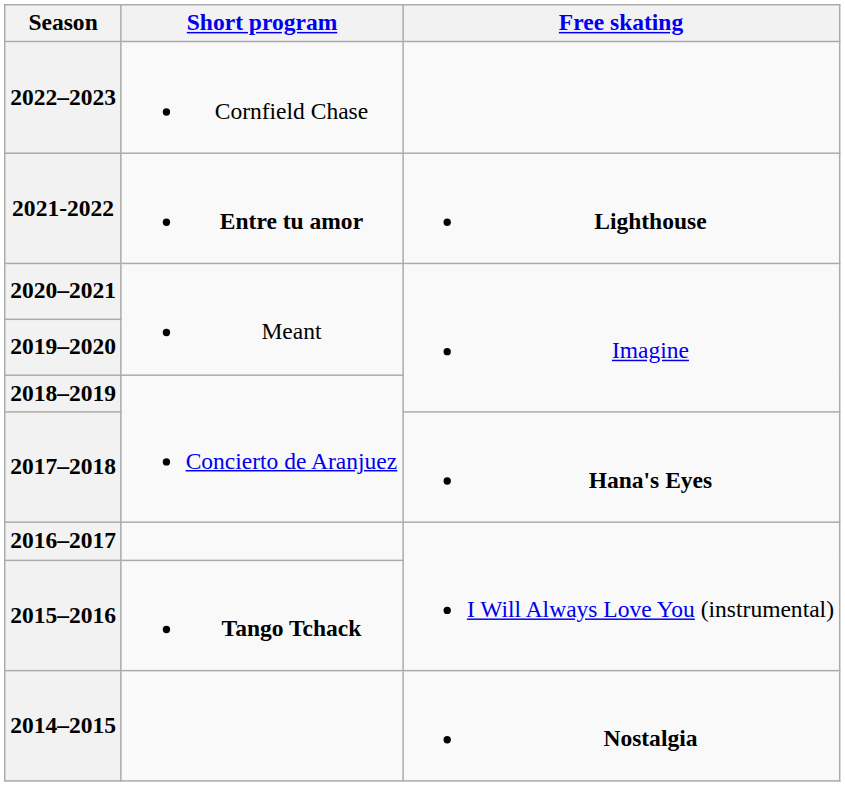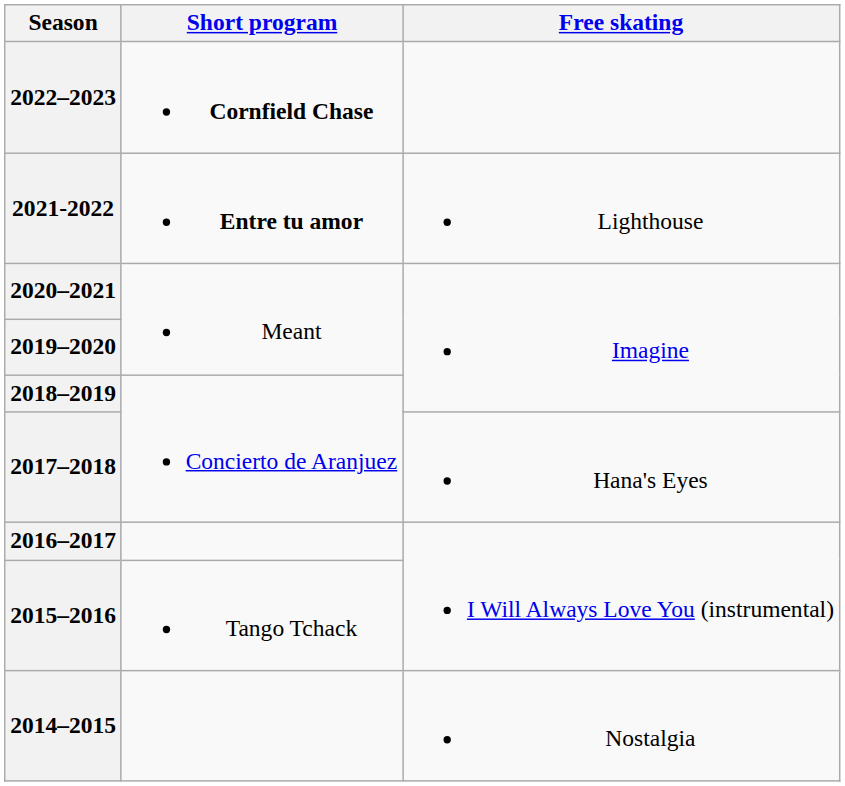(262, 111) normal -> (262, 111) bold
(621, 221) bold -> (621, 221) normal
(621, 480) bold -> (621, 480) normal
(262, 628) bold -> (262, 628) normal
(621, 739) bold -> (621, 739) normal
